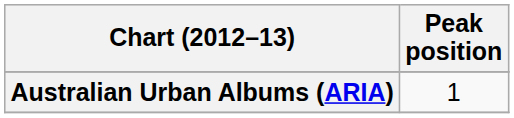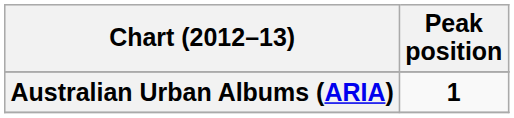(454, 91) normal -> (454, 91) bold
